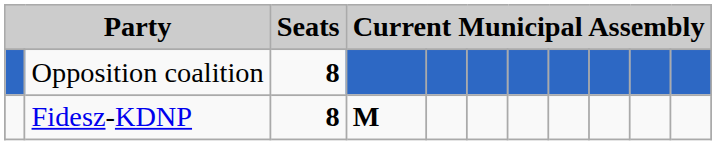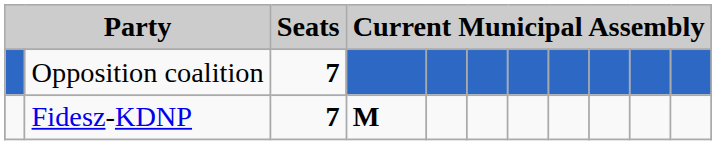(333, 71) 8 -> (333, 71) 7
(333, 116) 8 -> (333, 116) 7
